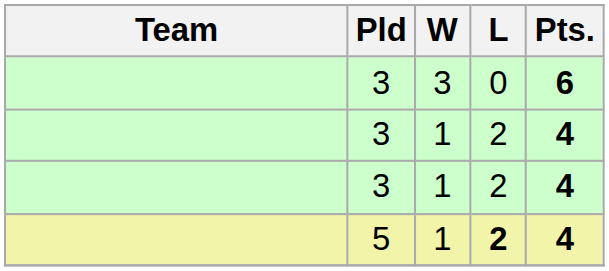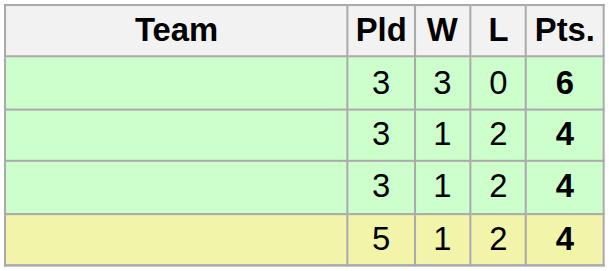(498, 238) bold -> (498, 238) normal
